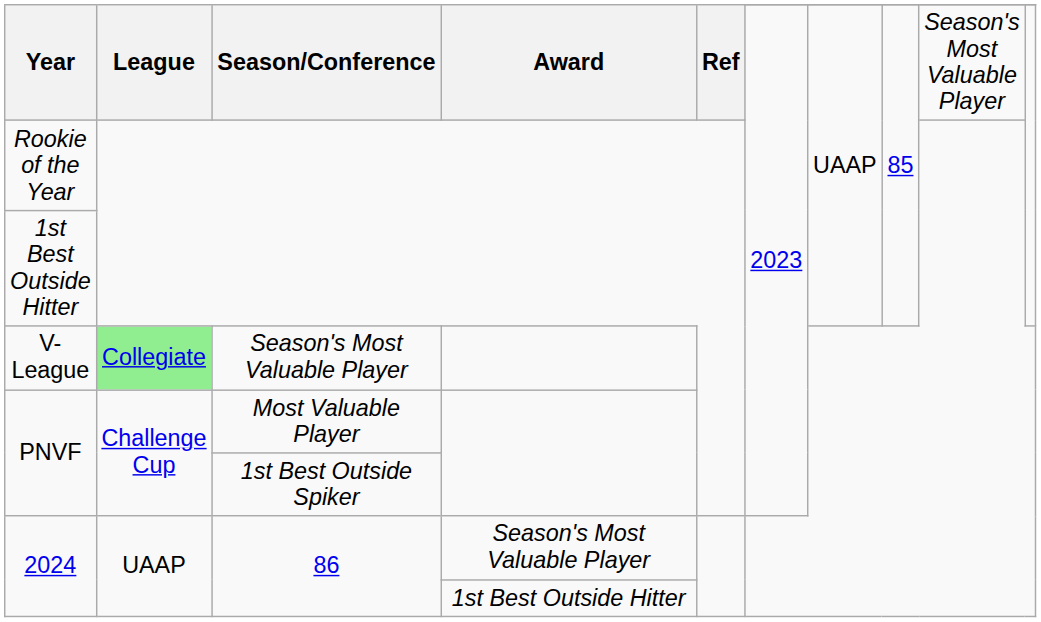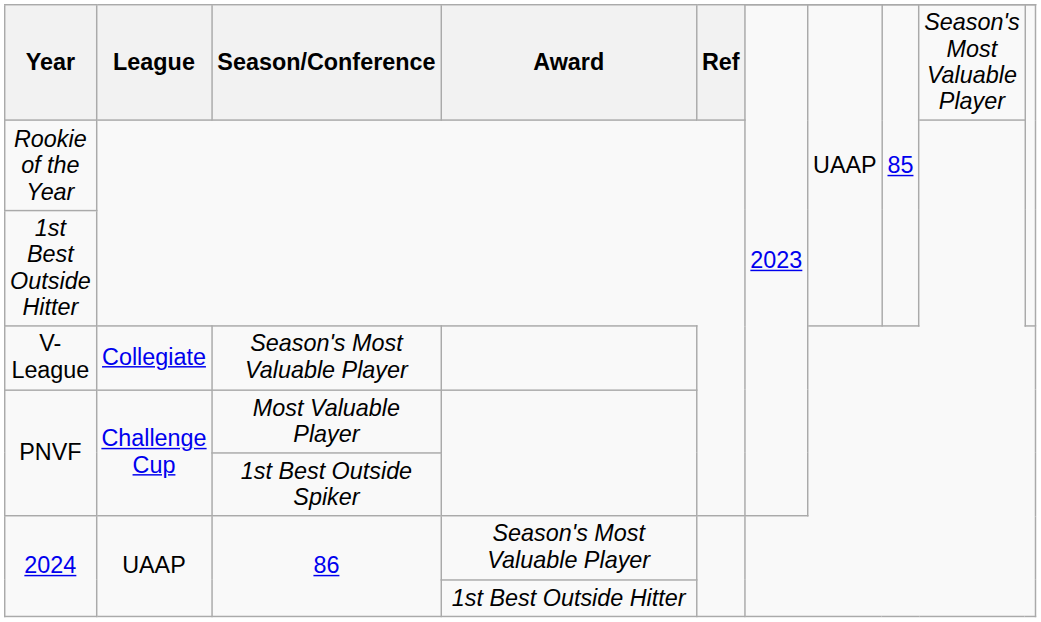(154, 357) lightgreen background -> (154, 357) no background
